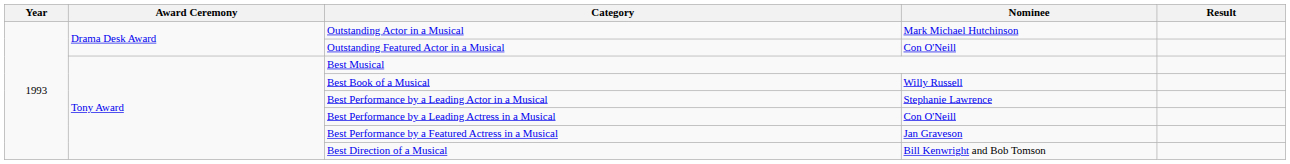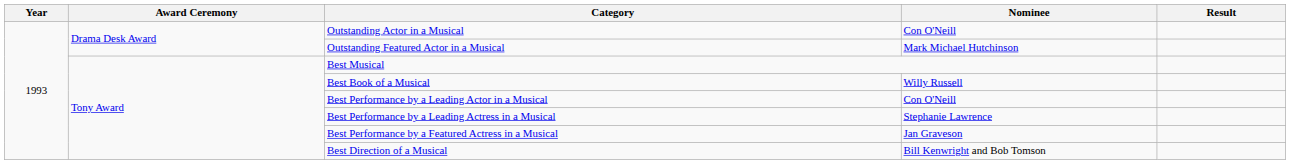(961, 30) Mark Michael Hutchinson -> (930, 30) Con O'Neill
(930, 47) Con O'Neill -> (961, 47) Mark Michael Hutchinson
(948, 99) Stephanie Lawrence -> (930, 99) Con O'Neill
(930, 116) Con O'Neill -> (948, 116) Stephanie Lawrence
